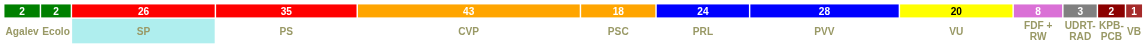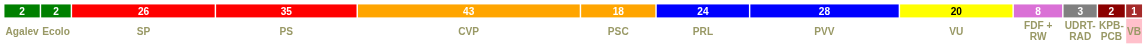(144, 31) paleturquoise background -> (144, 31) no background
(1134, 31) no background -> (1134, 31) pink background
